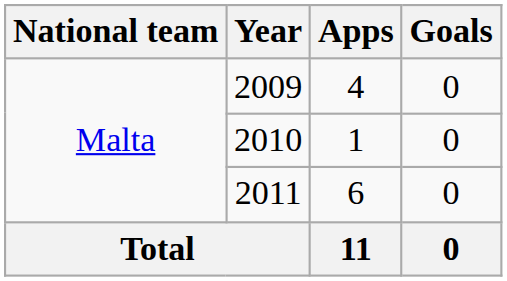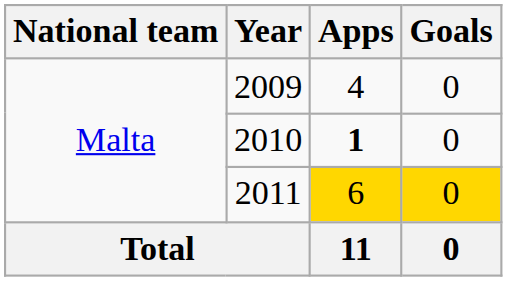(356, 139) normal -> (356, 139) bold
(356, 193) no background -> (356, 193) gold background
(451, 193) no background -> (451, 193) gold background
